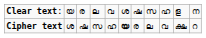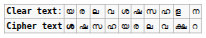(71, 26) normal -> (71, 26) bold
(125, 26) bold -> (125, 26) normal
